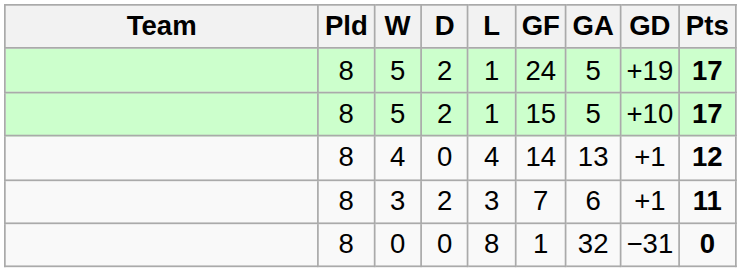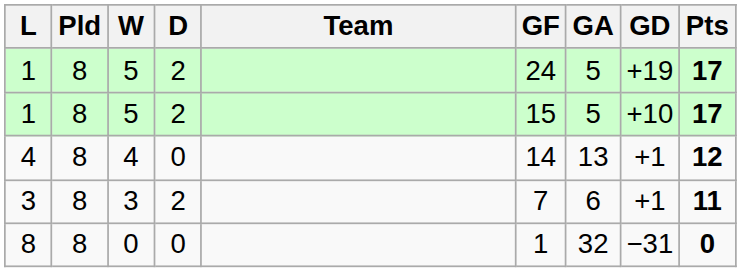columns swapped: (162, 26) <-> (492, 26)
